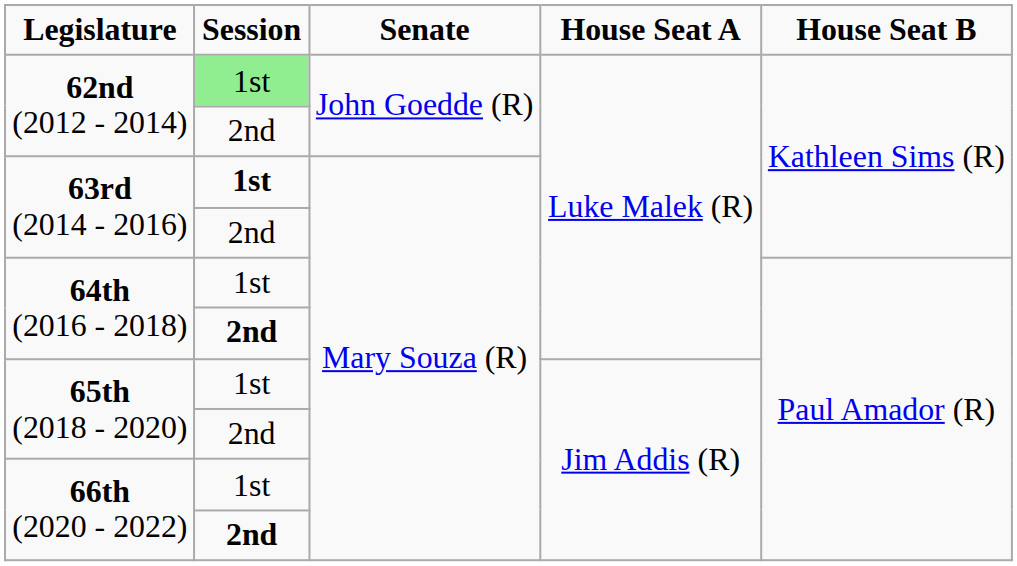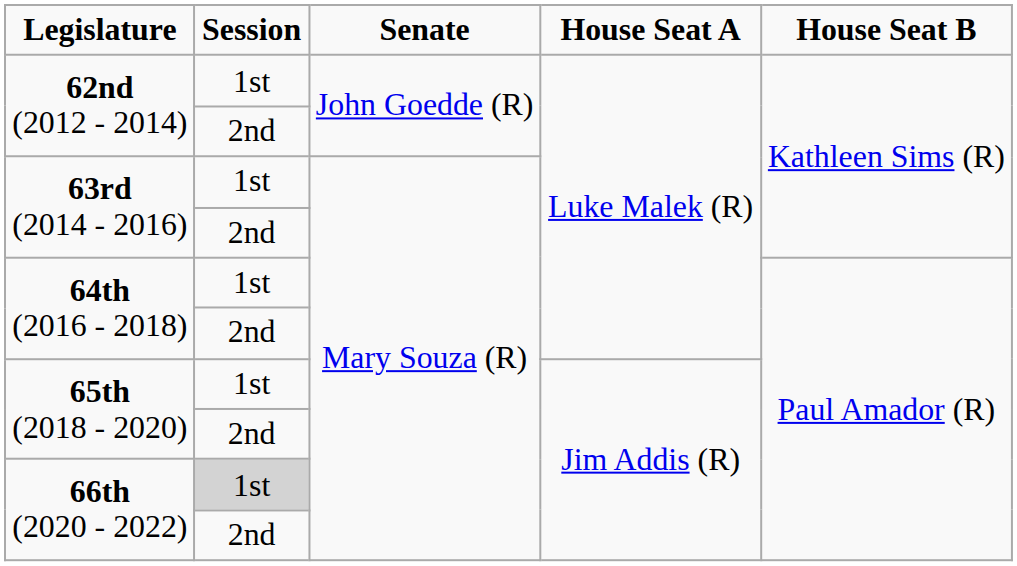(252, 80) lightgreen background -> (252, 80) no background
(252, 181) bold -> (252, 181) normal
(252, 332) bold -> (252, 332) normal
(252, 484) no background -> (252, 484) lightgrey background
(252, 534) bold -> (252, 534) normal
